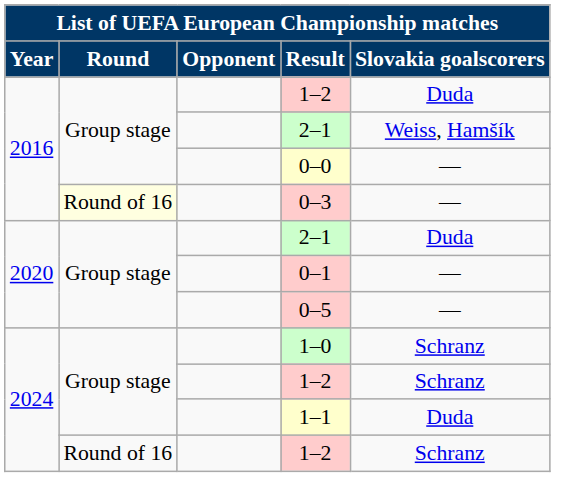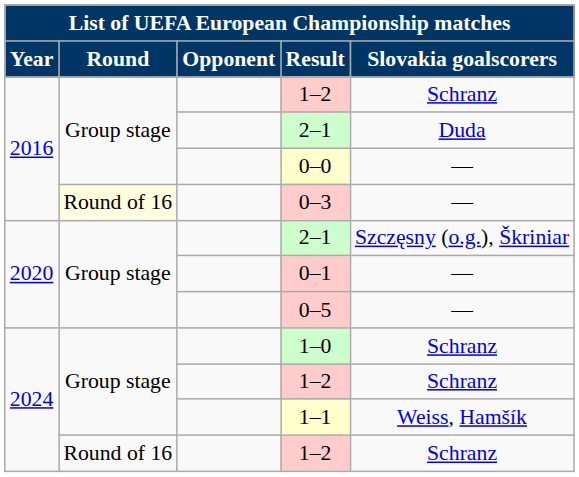(450, 94) Duda -> (462, 94) Schranz
(450, 130) Weiss, Hamšík -> (462, 130) Duda
(450, 237) Duda -> (462, 237) Szczęsny (o.g.), Škriniar
(450, 417) Duda -> (462, 417) Weiss, Hamšík
